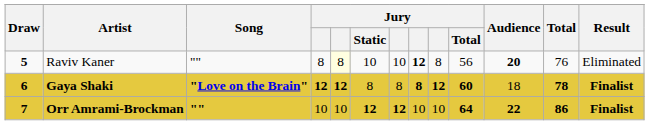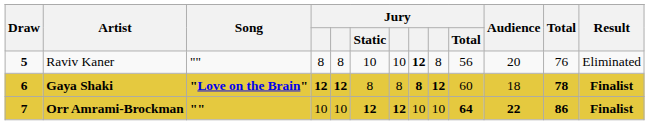(340, 62) lightyellow background -> (340, 62) no background
(514, 62) bold -> (514, 62) normal
(466, 85) bold -> (466, 85) normal
